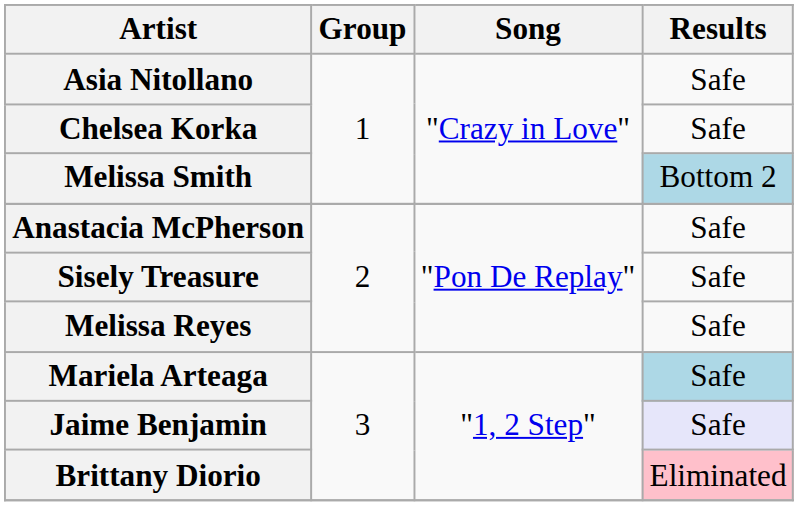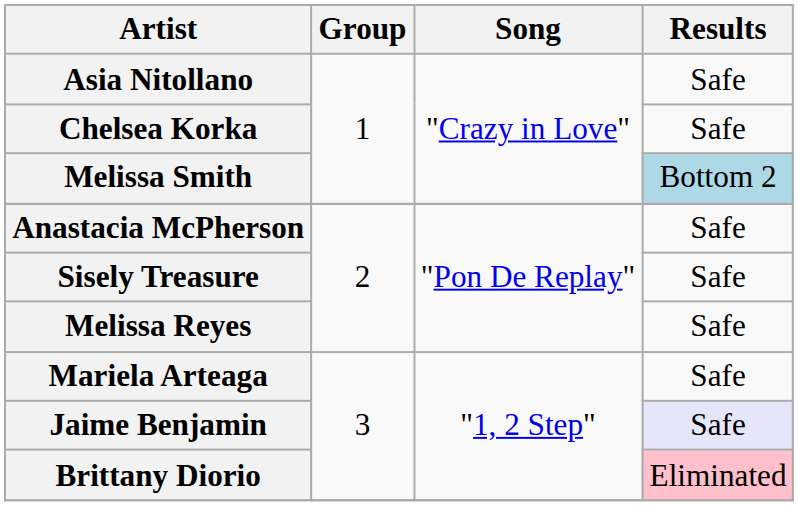(718, 375) lightblue background -> (718, 375) no background
